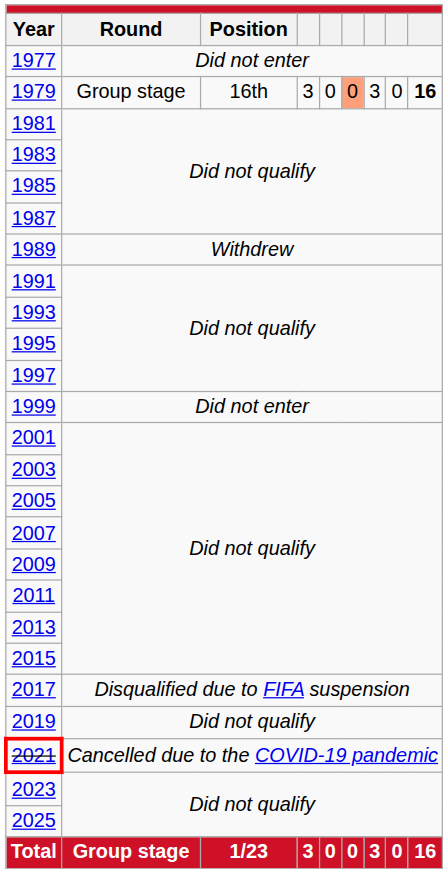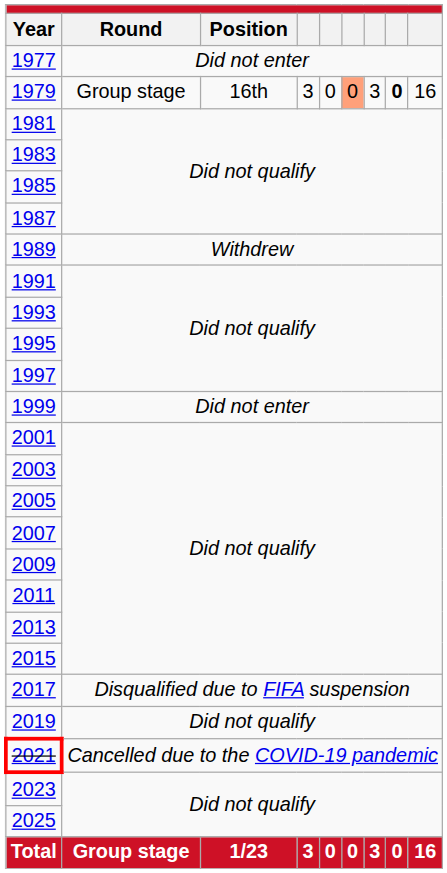(397, 92) normal -> (397, 92) bold
(425, 92) bold -> (425, 92) normal
